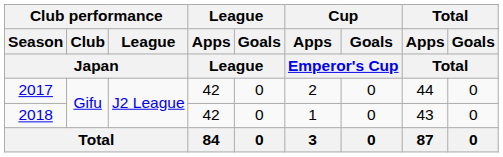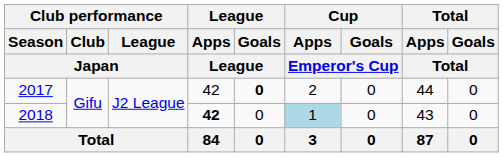(259, 90) normal -> (259, 90) bold
(211, 115) normal -> (211, 115) bold
(312, 115) no background -> (312, 115) lightblue background
